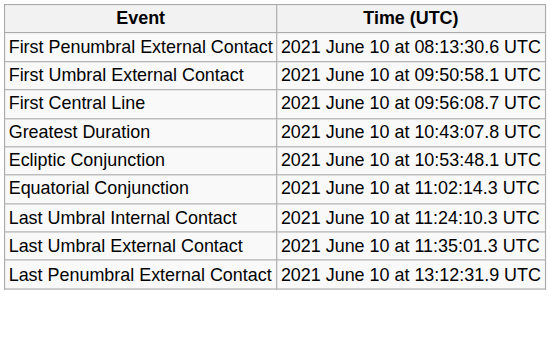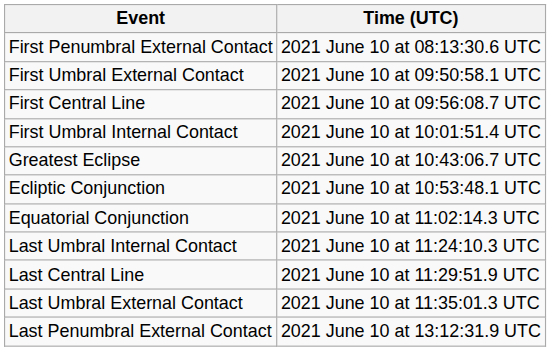+ row: (123, 132)
+ row: (74, 160)
- row: (79, 132)
+ row: (76, 274)
